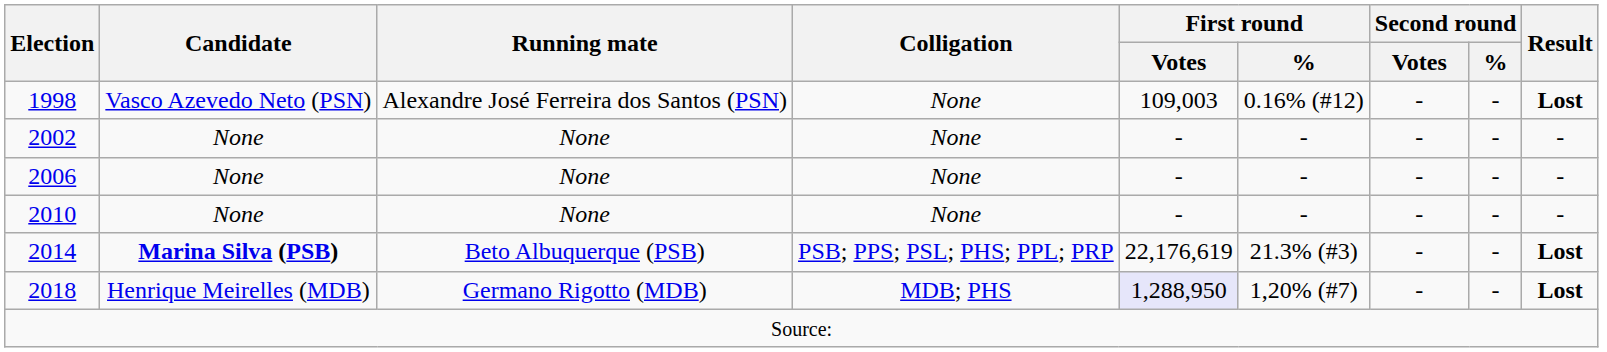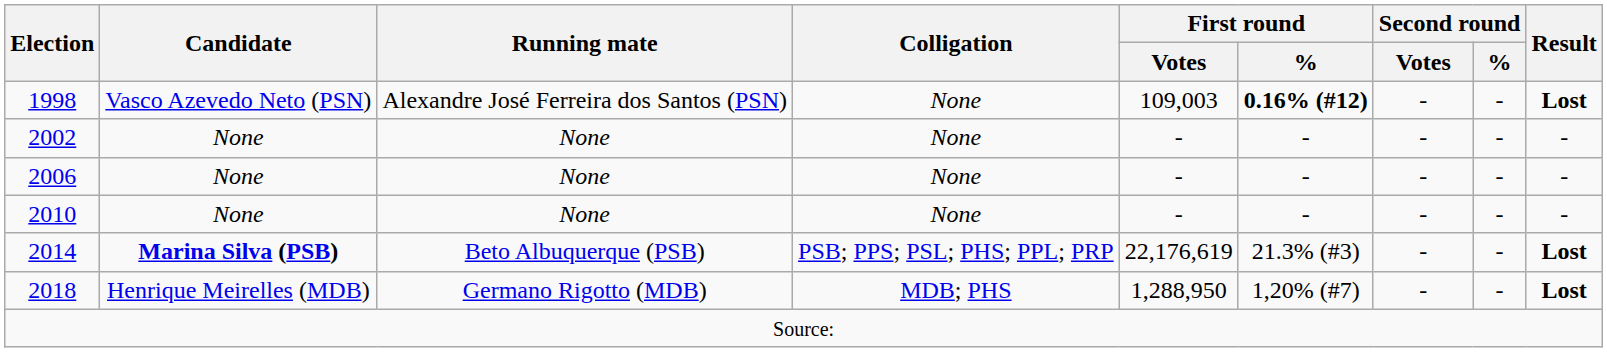(1304, 99) normal -> (1306, 99) bold
(1179, 289) lavender background -> (1179, 289) no background
